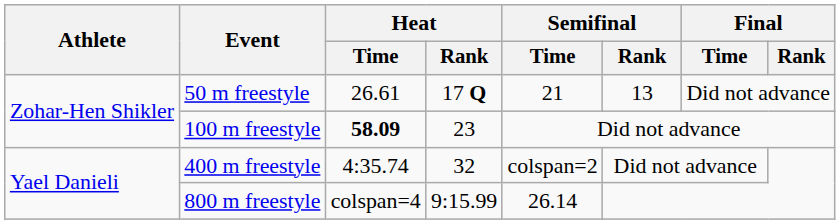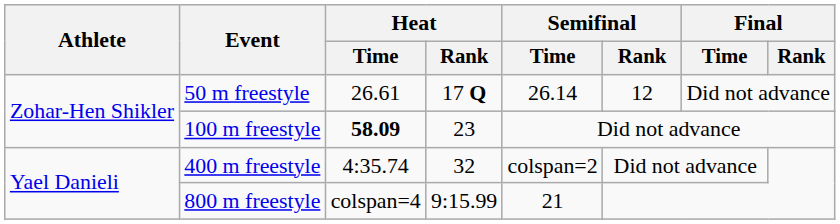(553, 93) 21 -> (553, 93) 26.14
(642, 93) 13 -> (642, 93) 12
(553, 201) 26.14 -> (553, 201) 21
